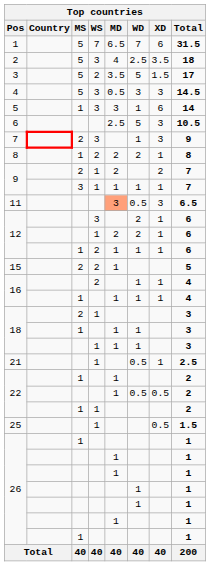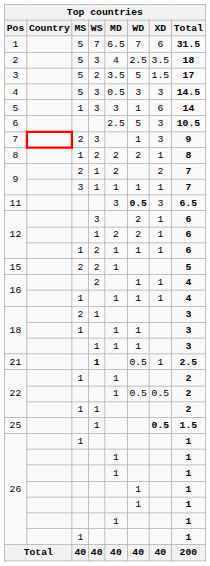(116, 203) lightsalmon background -> (116, 203) no background
(138, 203) normal -> (138, 203) bold
(97, 362) normal -> (97, 362) bold
(160, 425) normal -> (160, 425) bold
